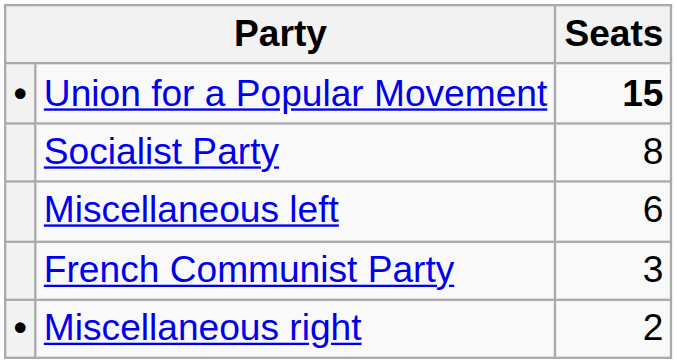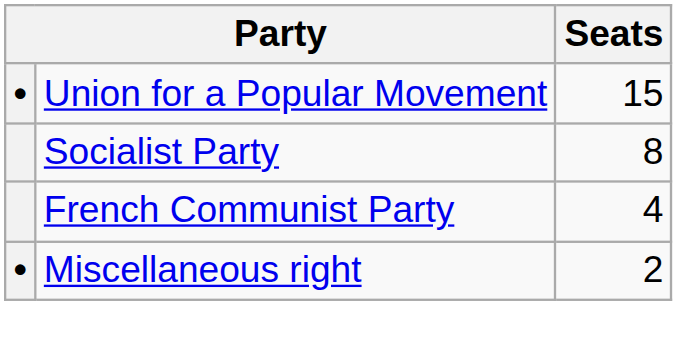(643, 92) bold -> (643, 92) normal
- row: (191, 210)
(653, 269) 3 -> (653, 210) 4
